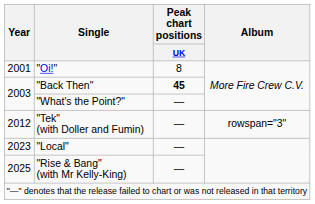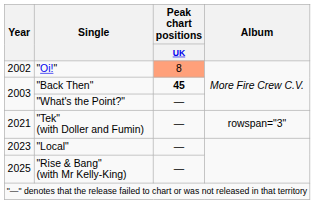(19, 69) 2001 -> (19, 69) 2002
(179, 69) no background -> (179, 69) lightsalmon background
(19, 124) 2012 -> (19, 124) 2021
